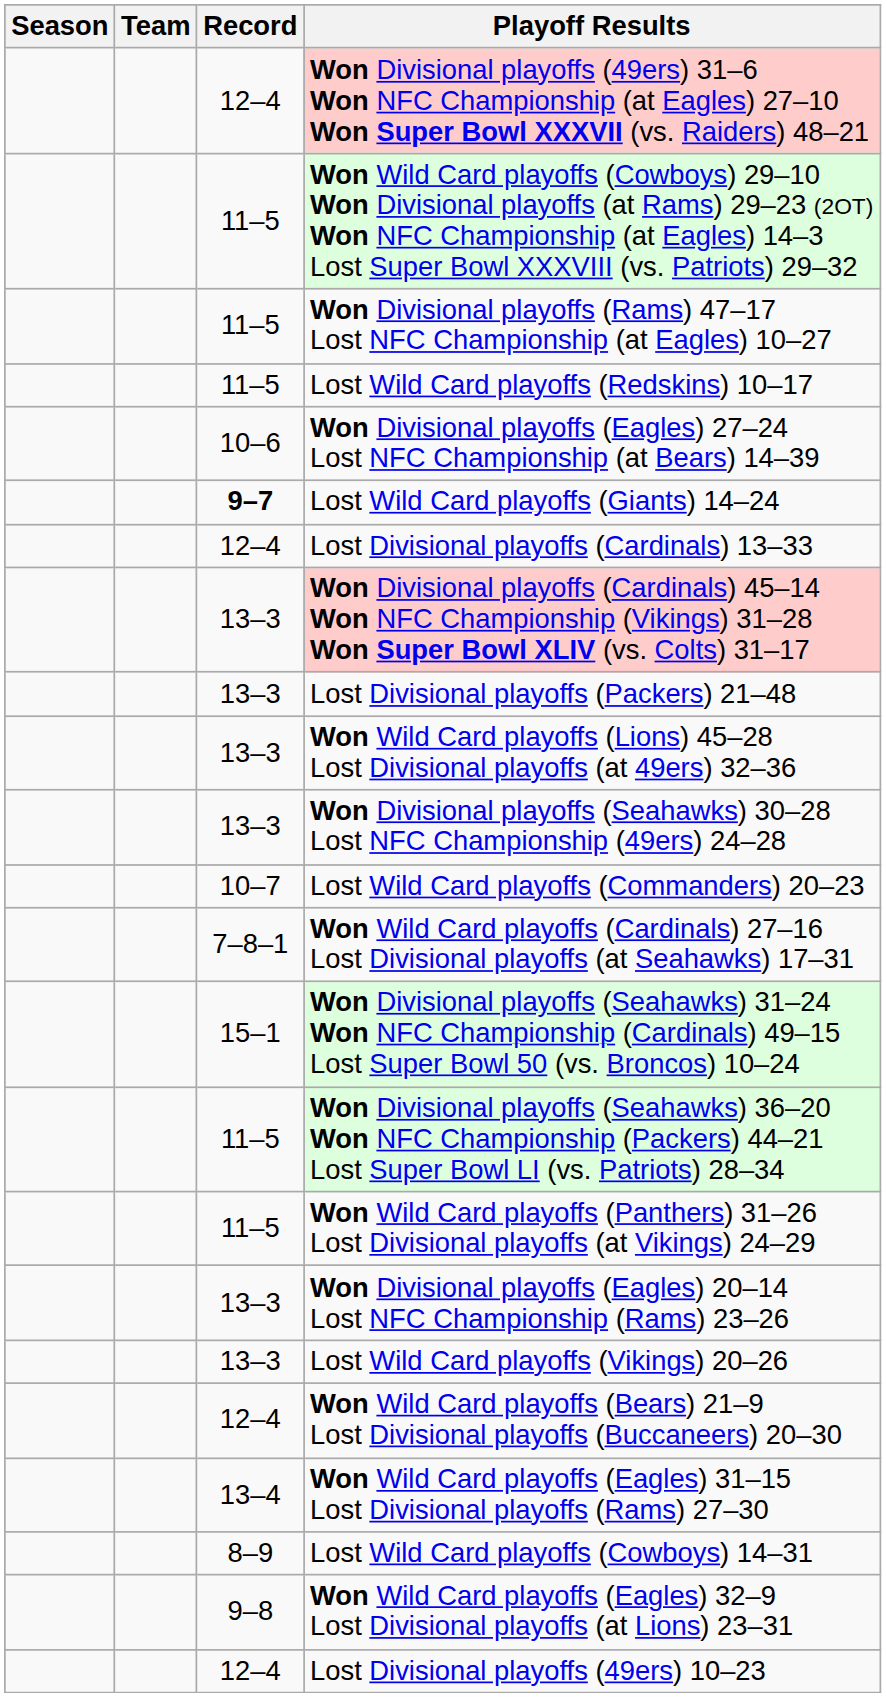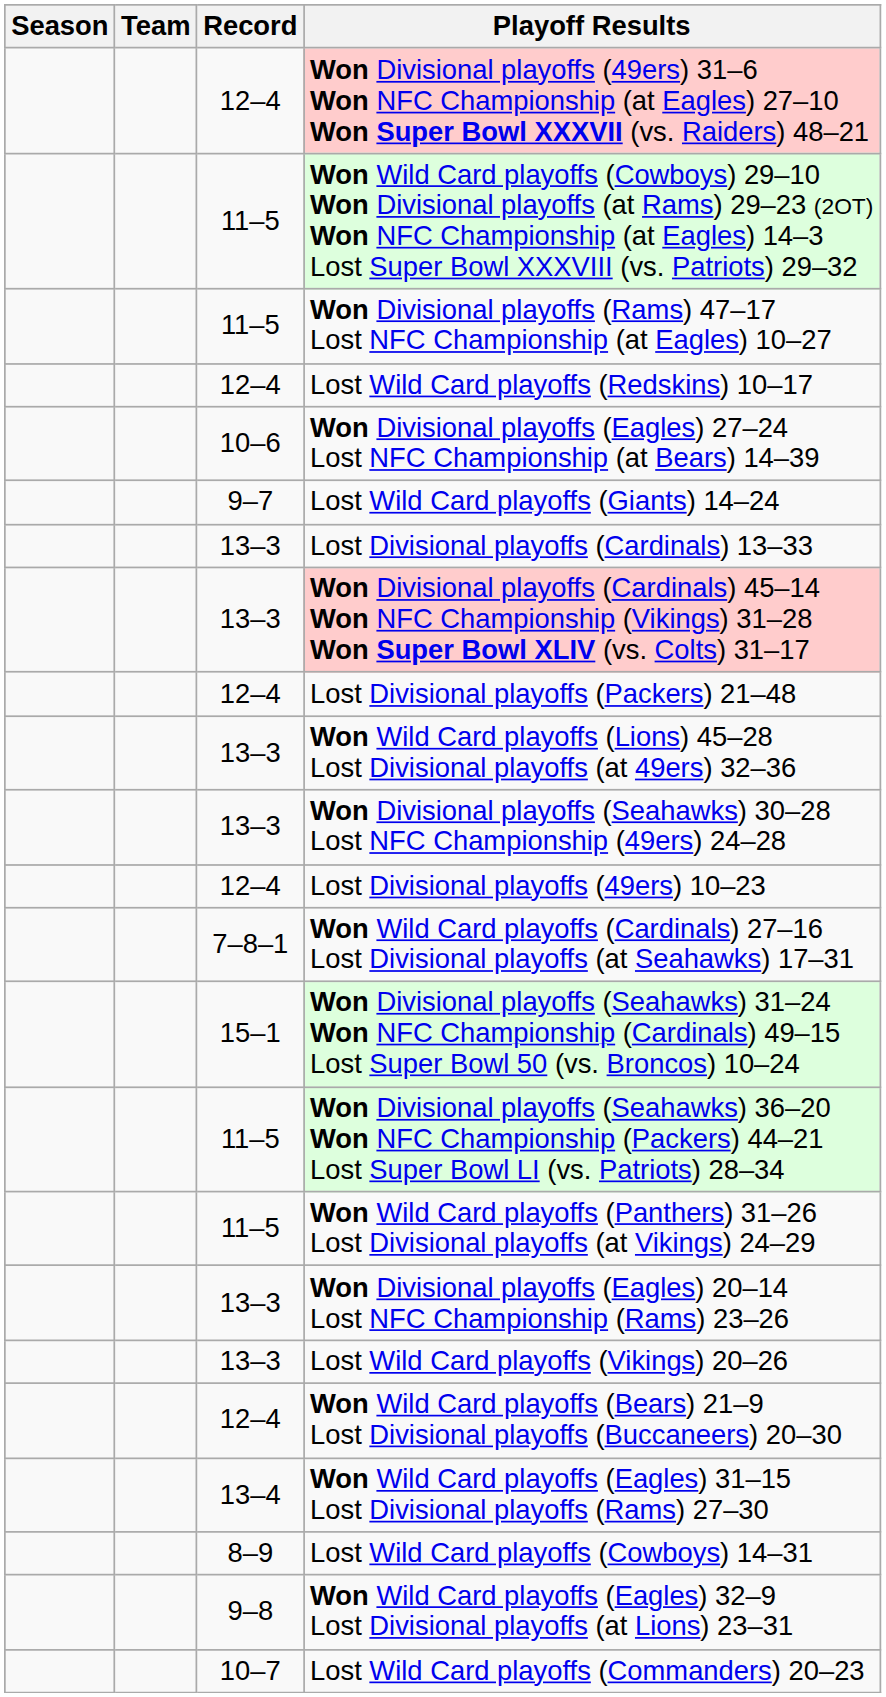(250, 384) 11–5 -> (250, 384) 12–4
(250, 502) bold -> (250, 502) normal
(250, 545) 12–4 -> (250, 545) 13–3
(250, 693) 13–3 -> (250, 693) 12–4
rows swapped: (538, 1670) <-> (587, 885)
